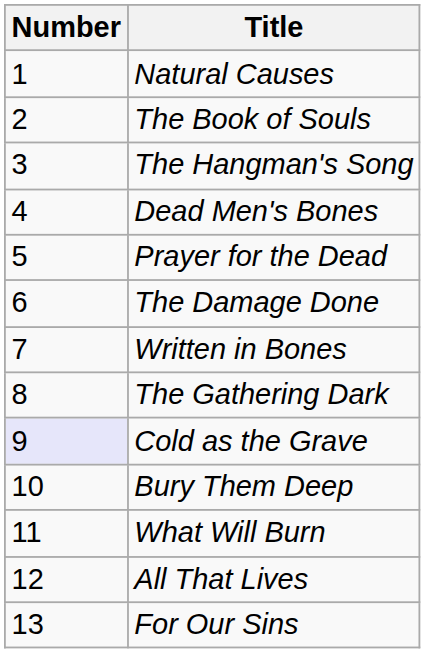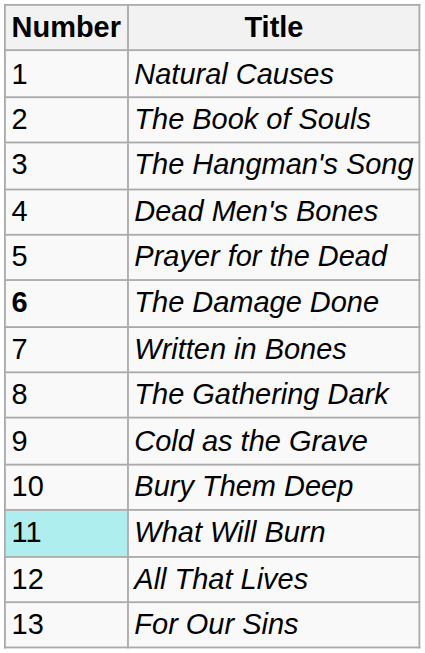(20, 303) normal -> (20, 303) bold
(20, 440) lavender background -> (20, 440) no background
(27, 532) no background -> (27, 532) paleturquoise background
